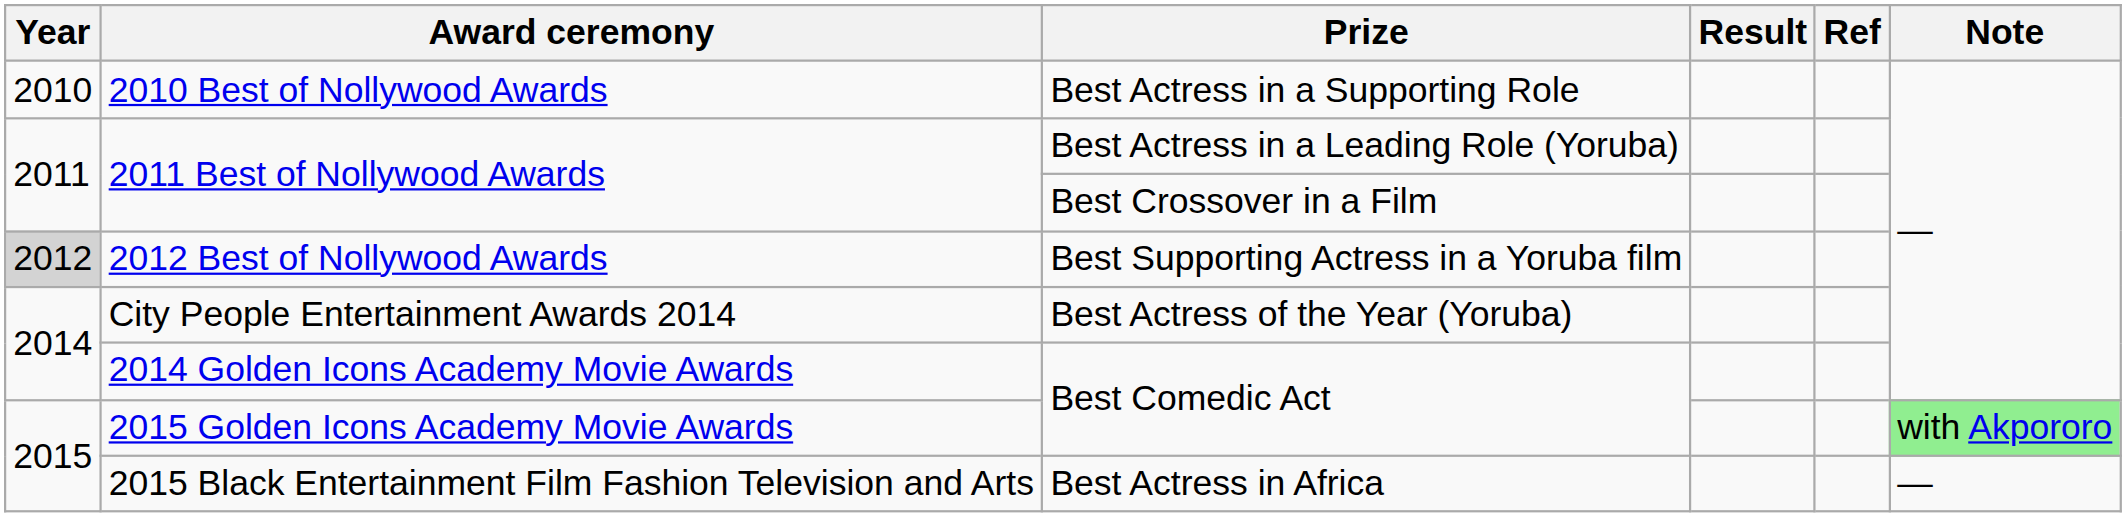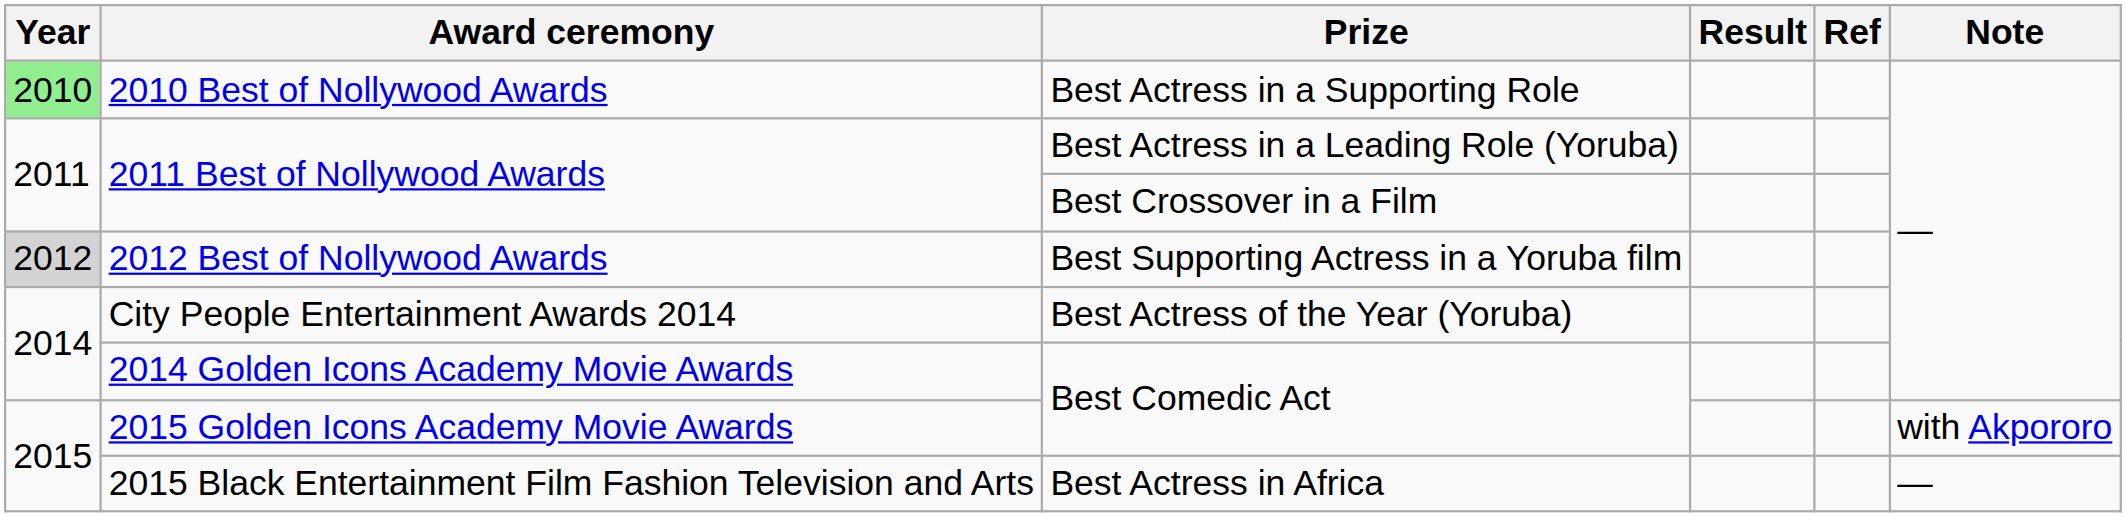(53, 88) no background -> (53, 88) lightgreen background
(2005, 426) lightgreen background -> (2005, 426) no background
